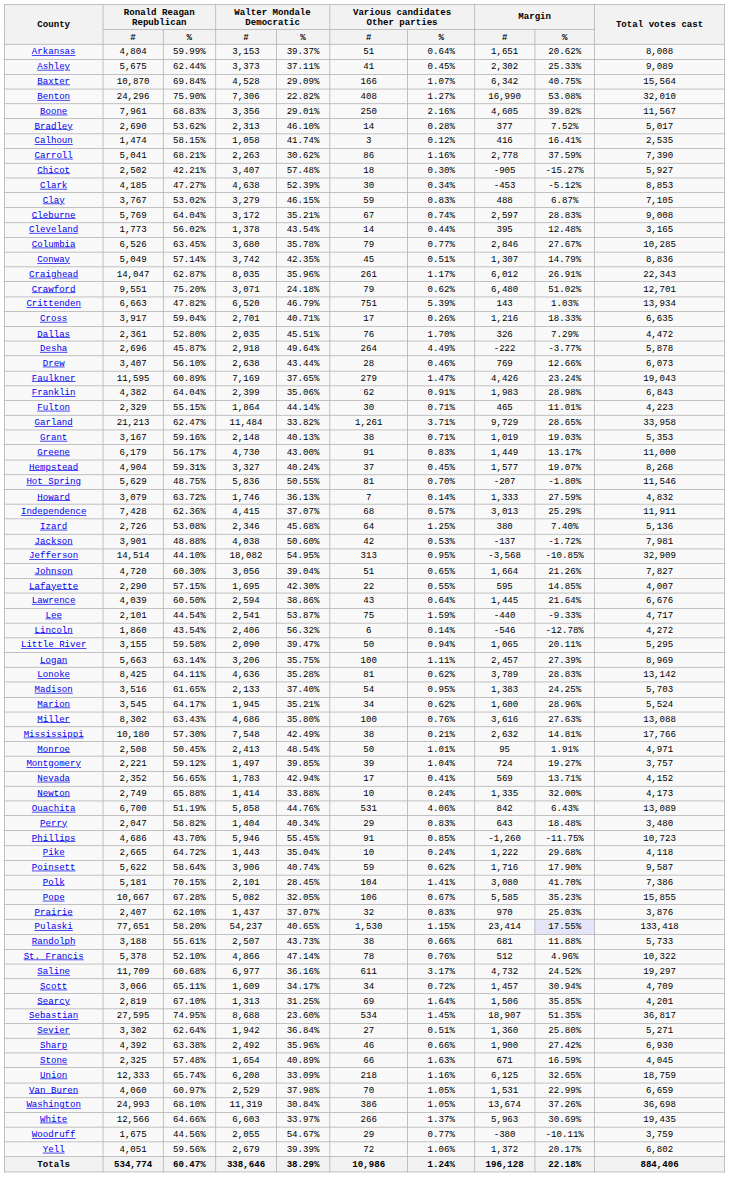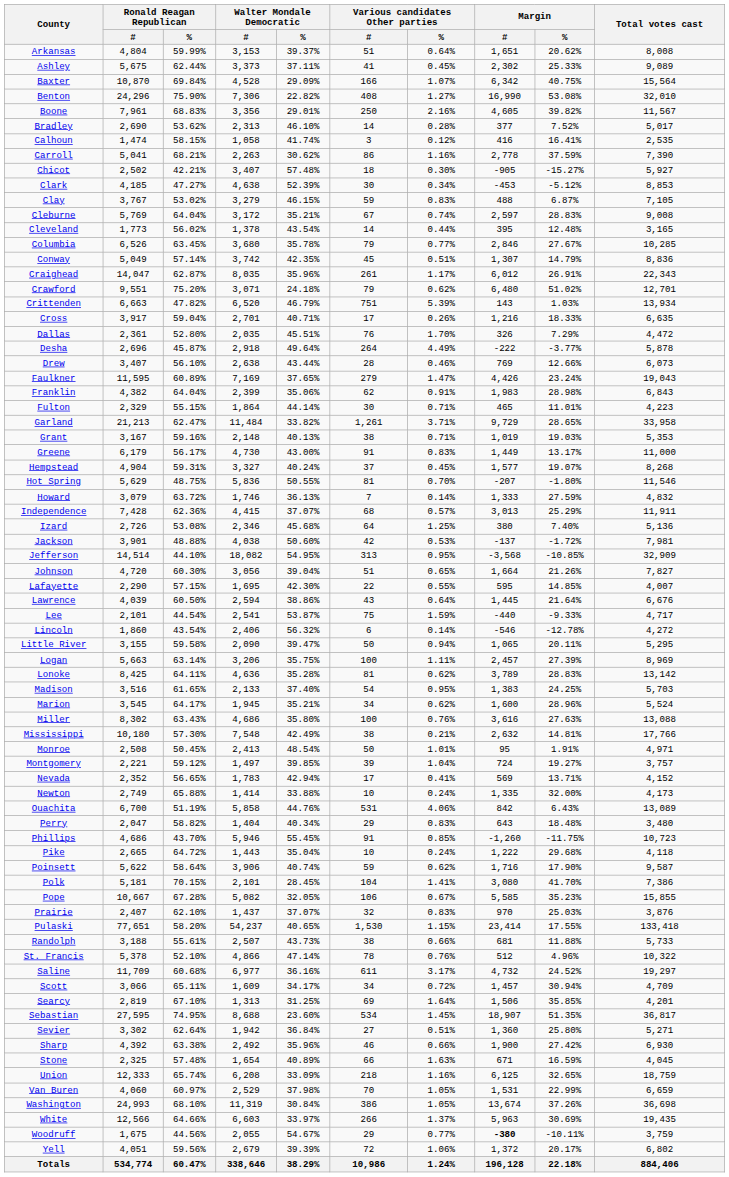(565, 927) lavender background -> (565, 927) no background
(505, 1135) normal -> (505, 1135) bold
